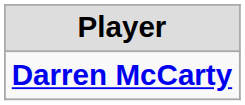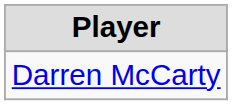(122, 74) bold -> (116, 74) normal
